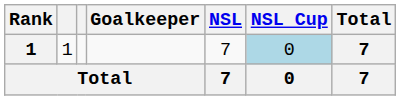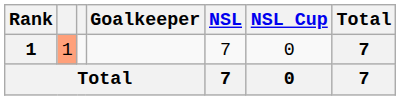(67, 50) no background -> (67, 50) lightsalmon background
(289, 50) lightblue background -> (289, 50) no background
